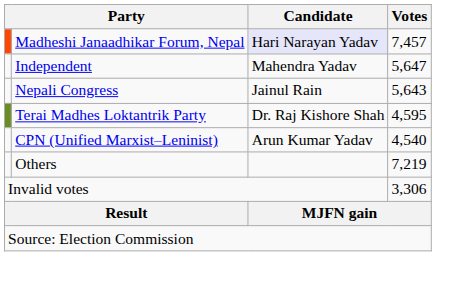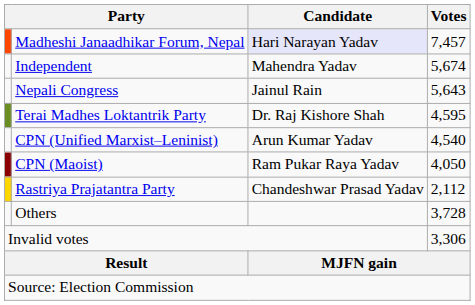(409, 66) 5,647 -> (448, 66) 5,674
+ row: (59, 164)
+ row: (95, 189)
(409, 164) 7,219 -> (448, 213) 3,728
